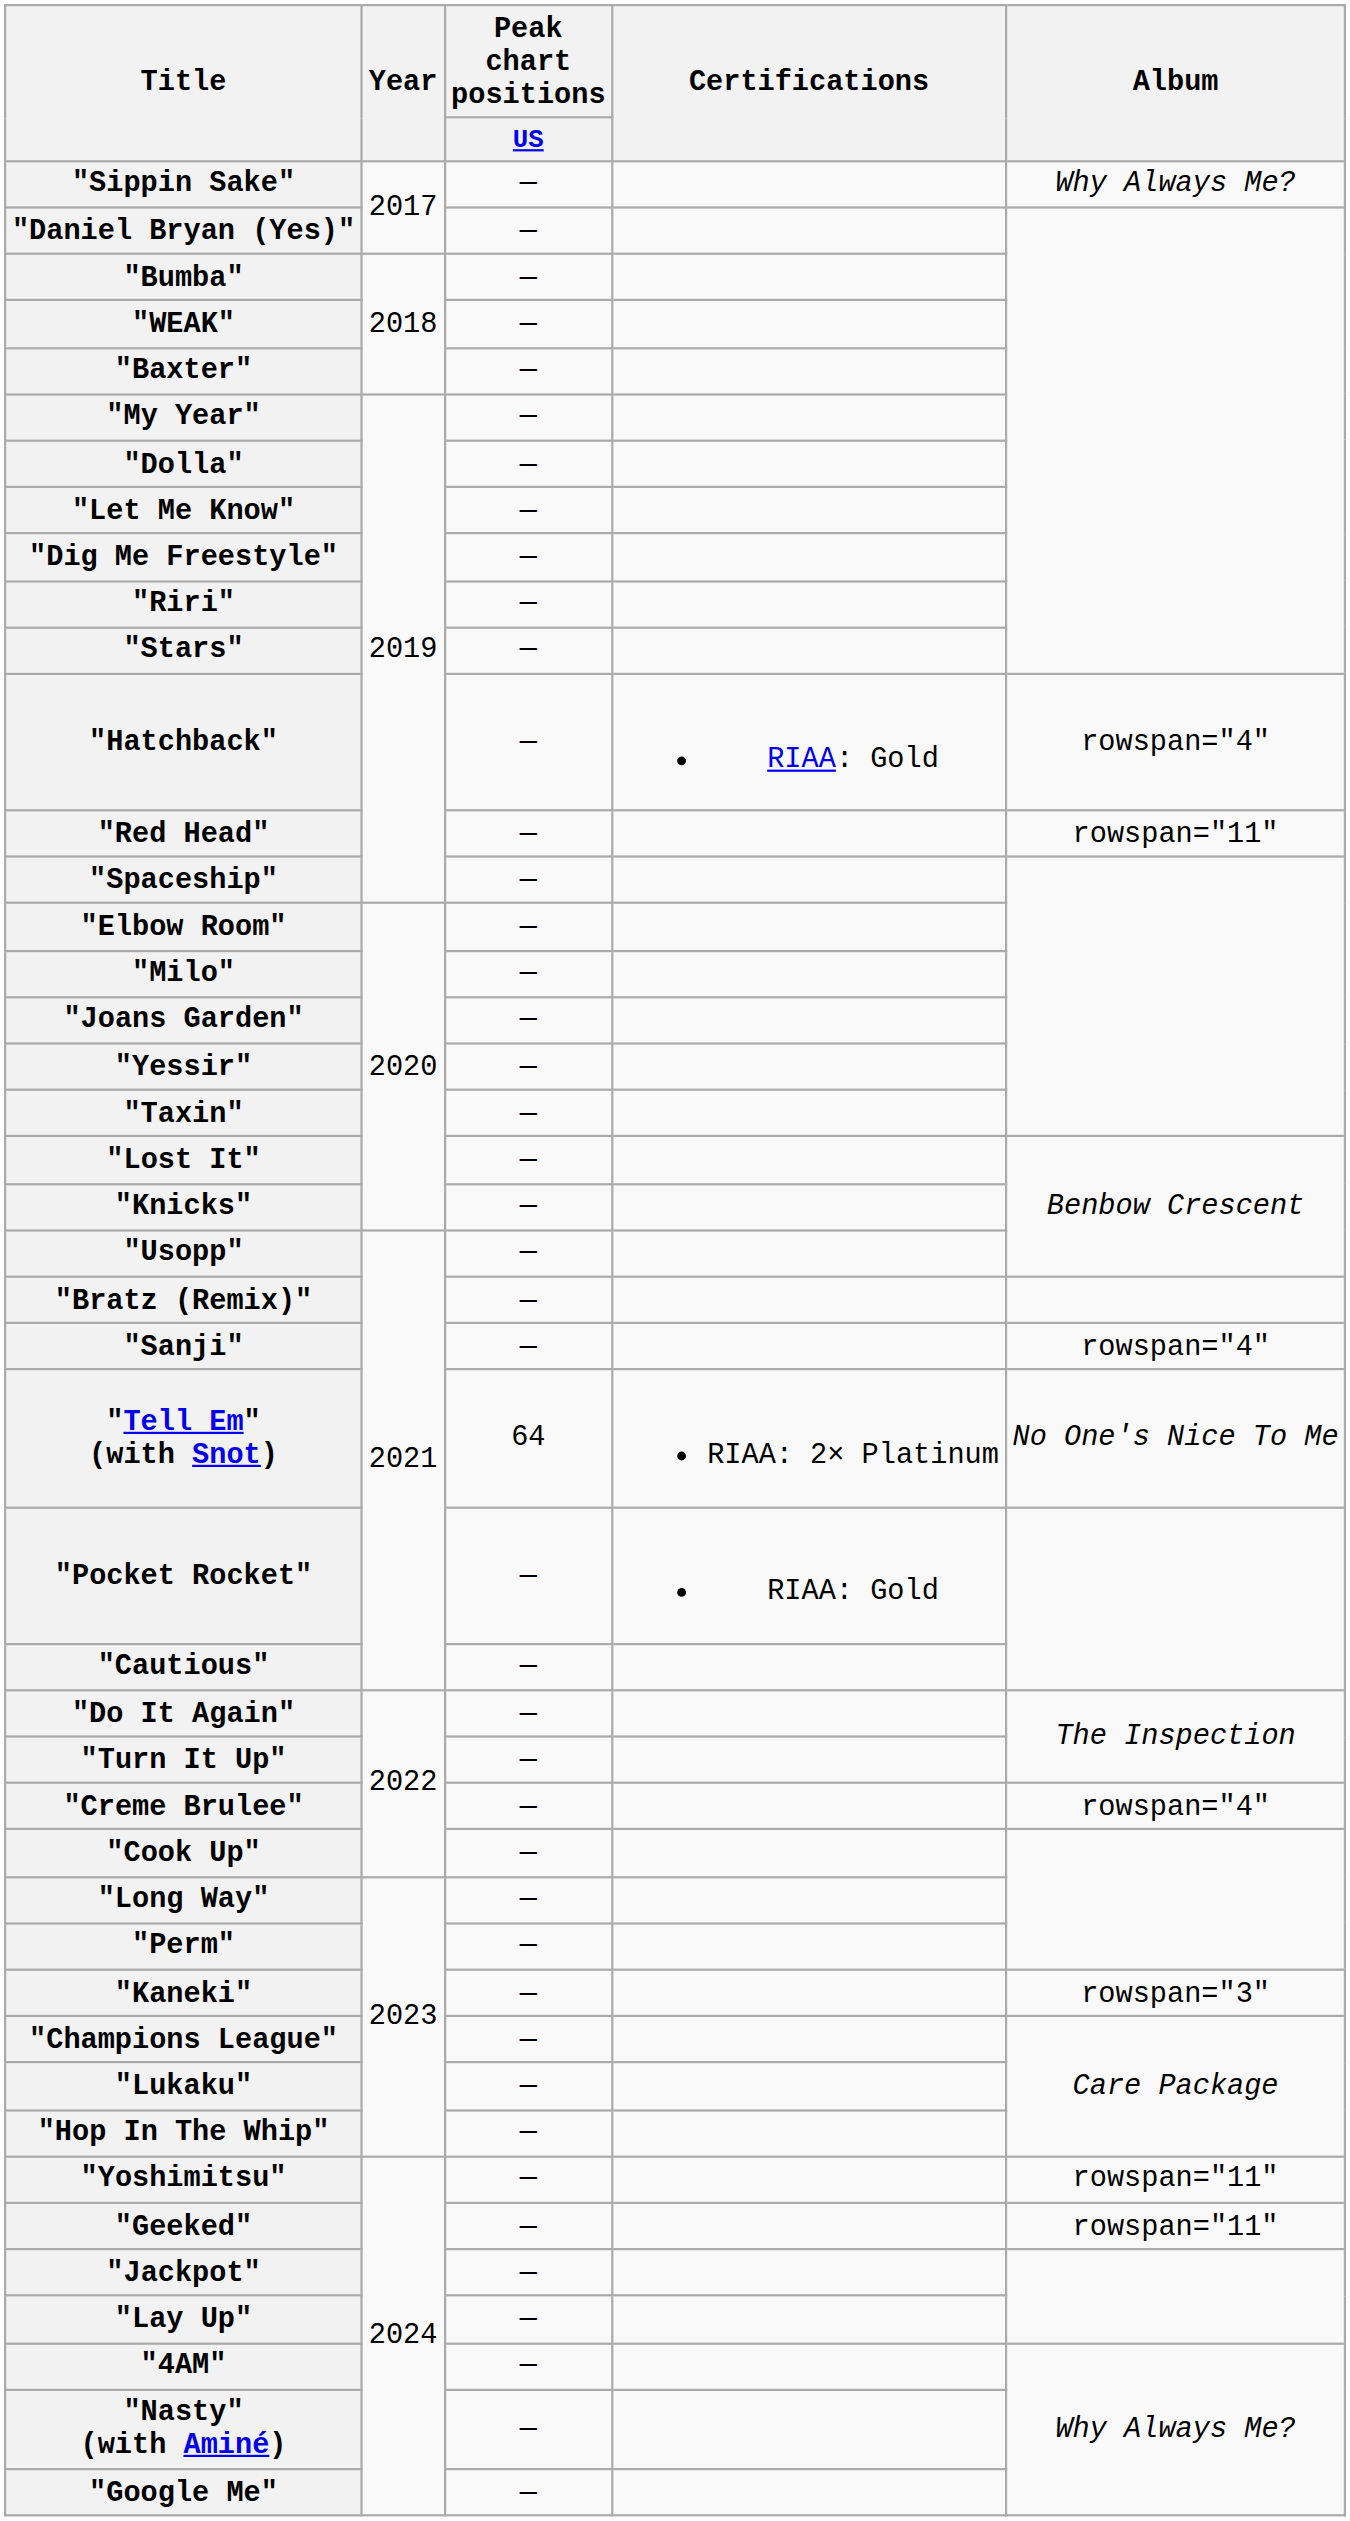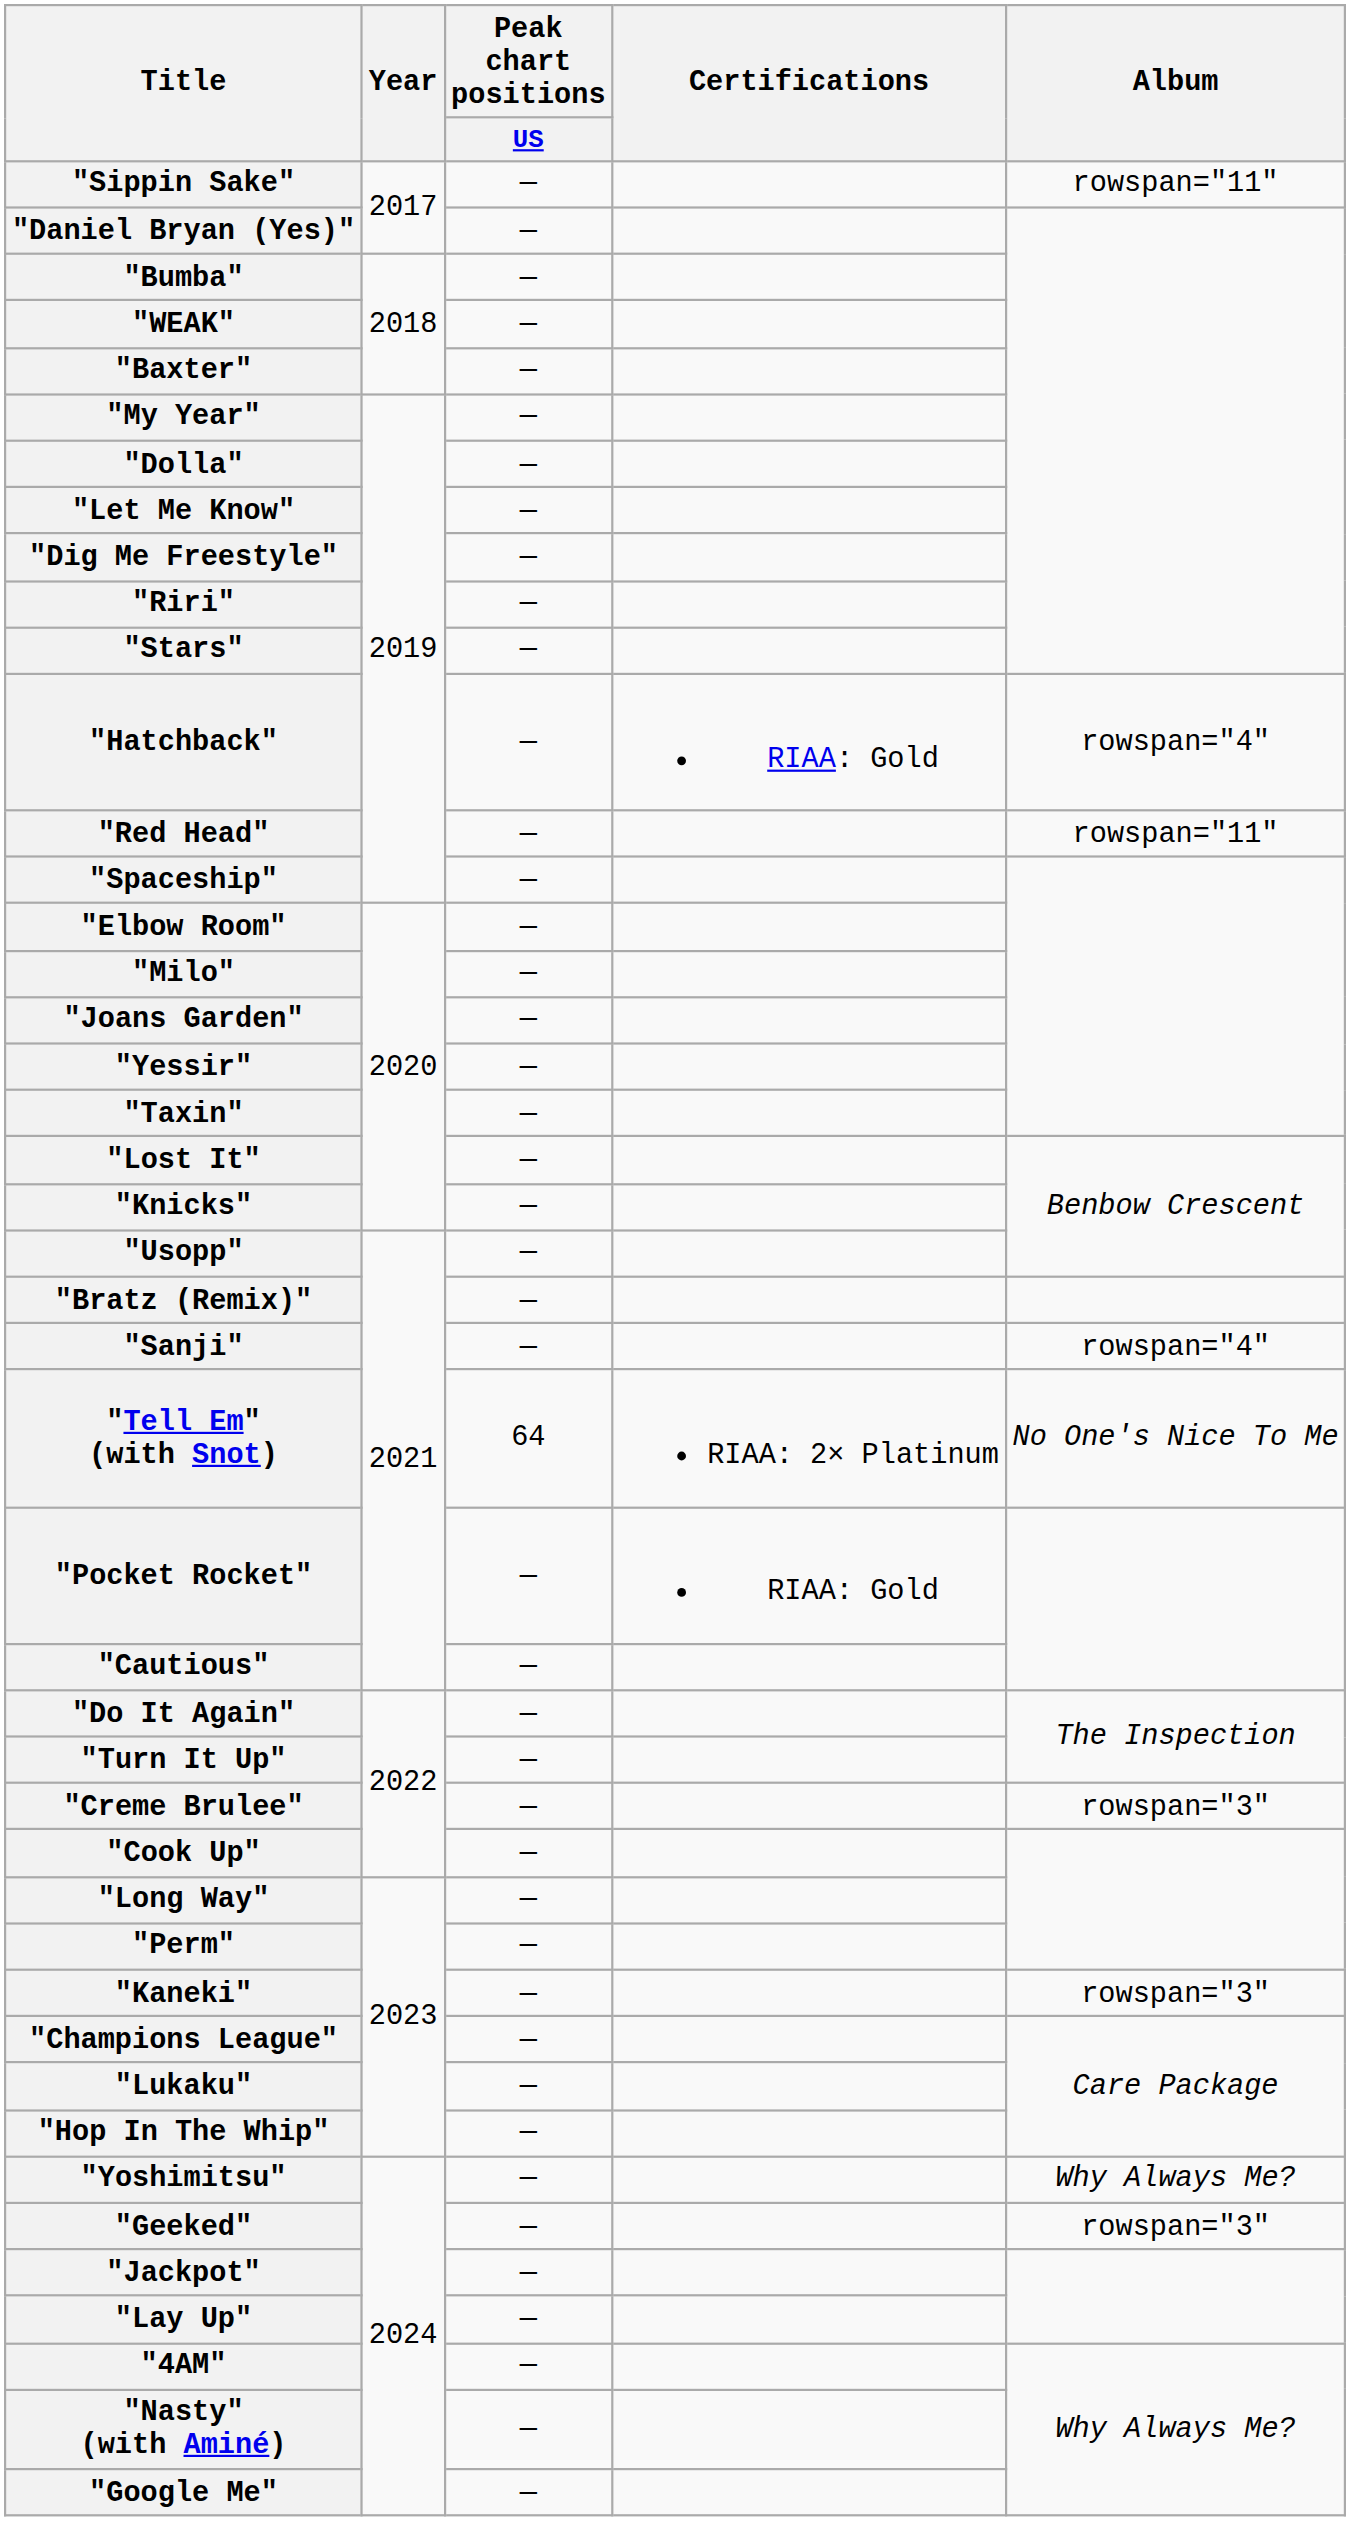(1176, 184) Why Always Me? -> (1176, 184) rowspan="11"
(1176, 1807) rowspan="4" -> (1176, 1807) rowspan="3"
(1176, 2180) rowspan="11" -> (1176, 2180) Why Always Me?
(1176, 2226) rowspan="11" -> (1176, 2226) rowspan="3"
